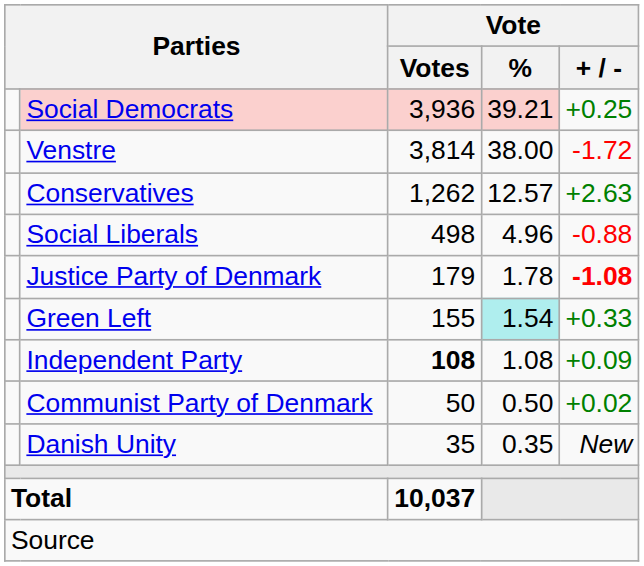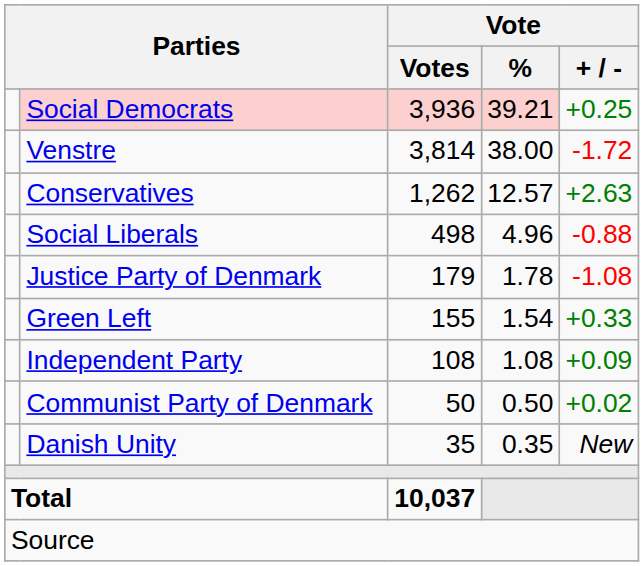(602, 276) bold -> (602, 276) normal
(528, 318) paleturquoise background -> (528, 318) no background
(453, 360) bold -> (453, 360) normal
